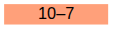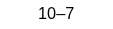(56, 14) lightsalmon background -> (56, 14) no background
